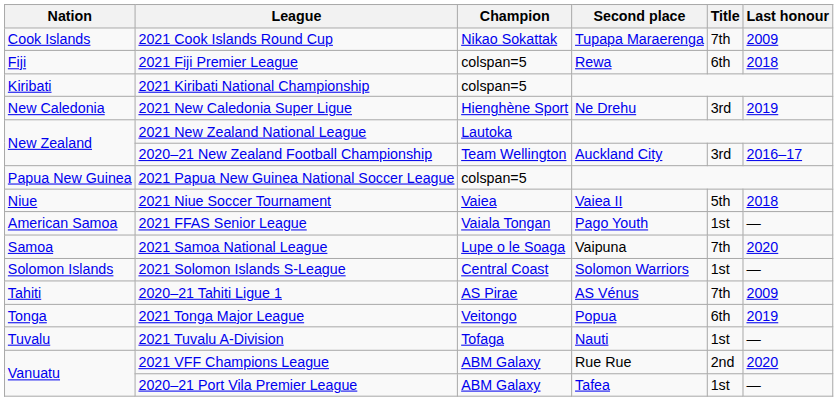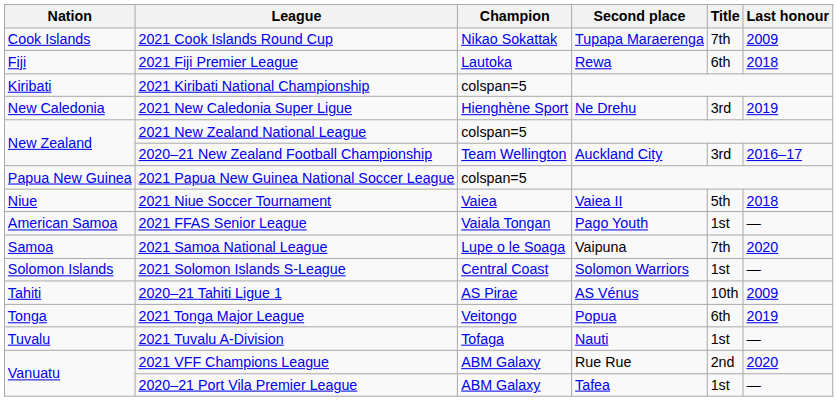(494, 62) colspan=5 -> (487, 62) Lautoka
(487, 131) Lautoka -> (494, 131) colspan=5
(721, 293) 7th -> (725, 293) 10th
